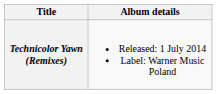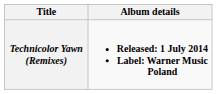(150, 60) normal -> (150, 60) bold
